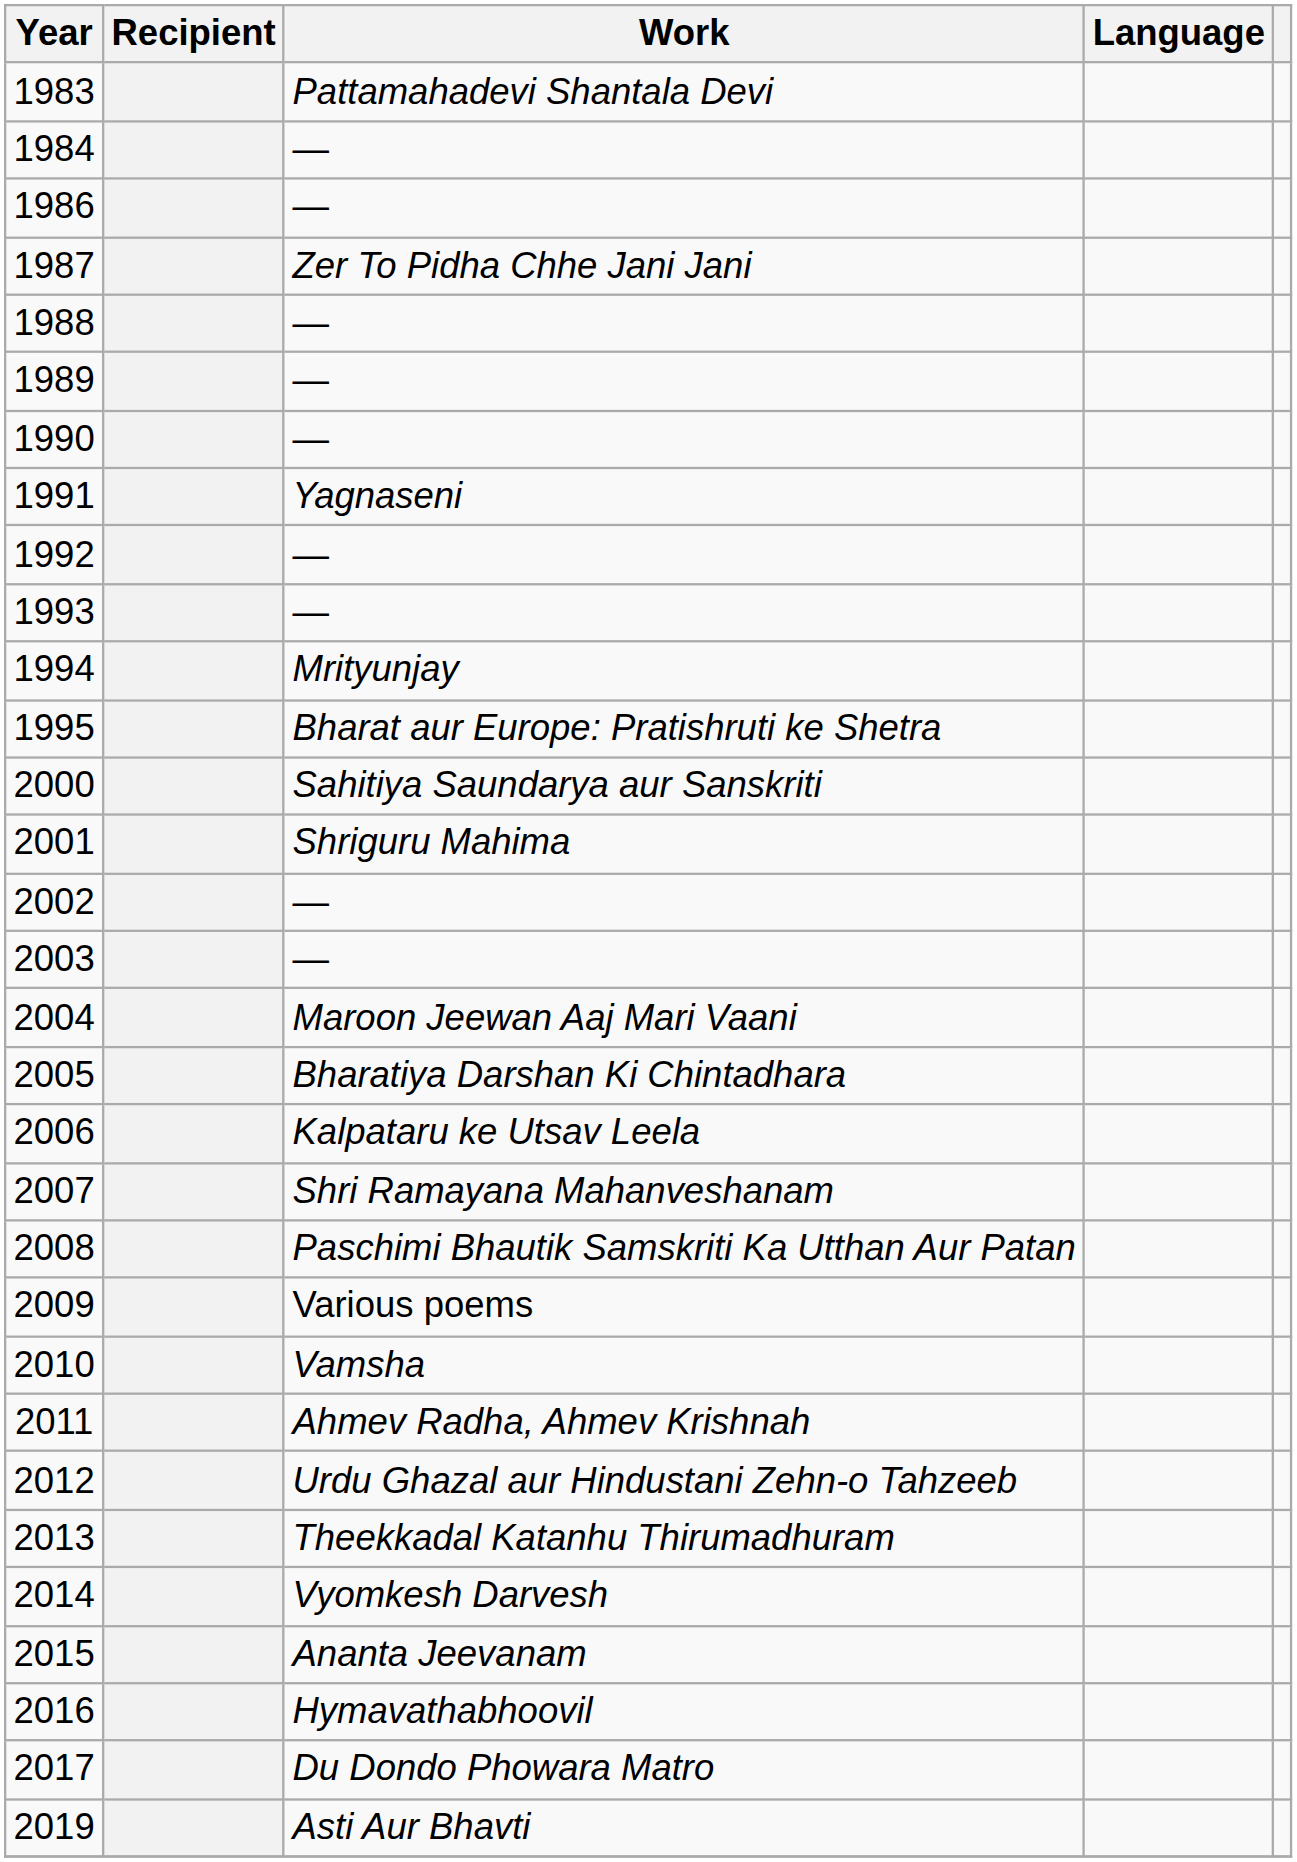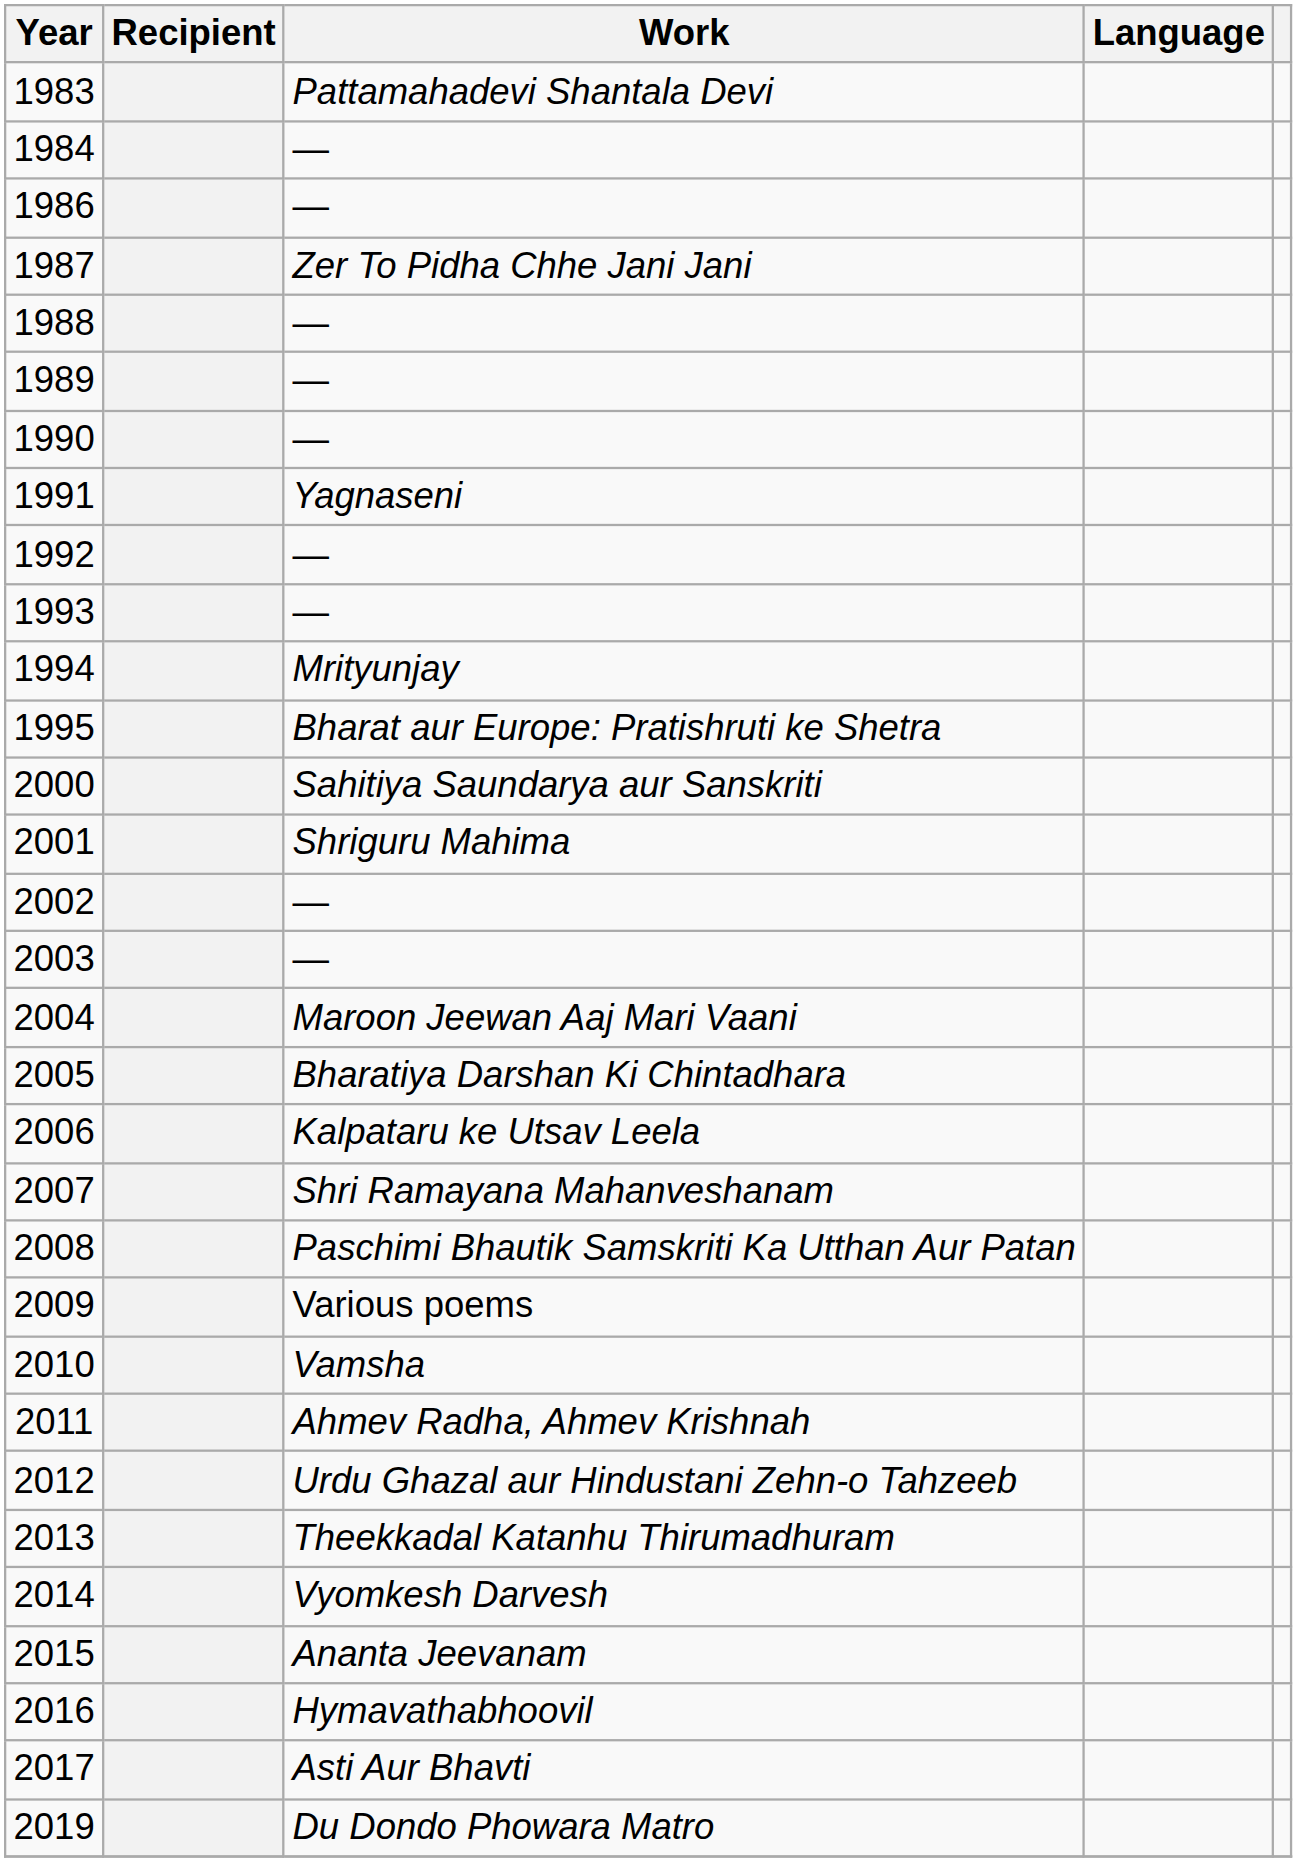(503, 1769) Du Dondo Phowara Matro -> (411, 1769) Asti Aur Bhavti
(411, 1826) Asti Aur Bhavti -> (503, 1826) Du Dondo Phowara Matro
